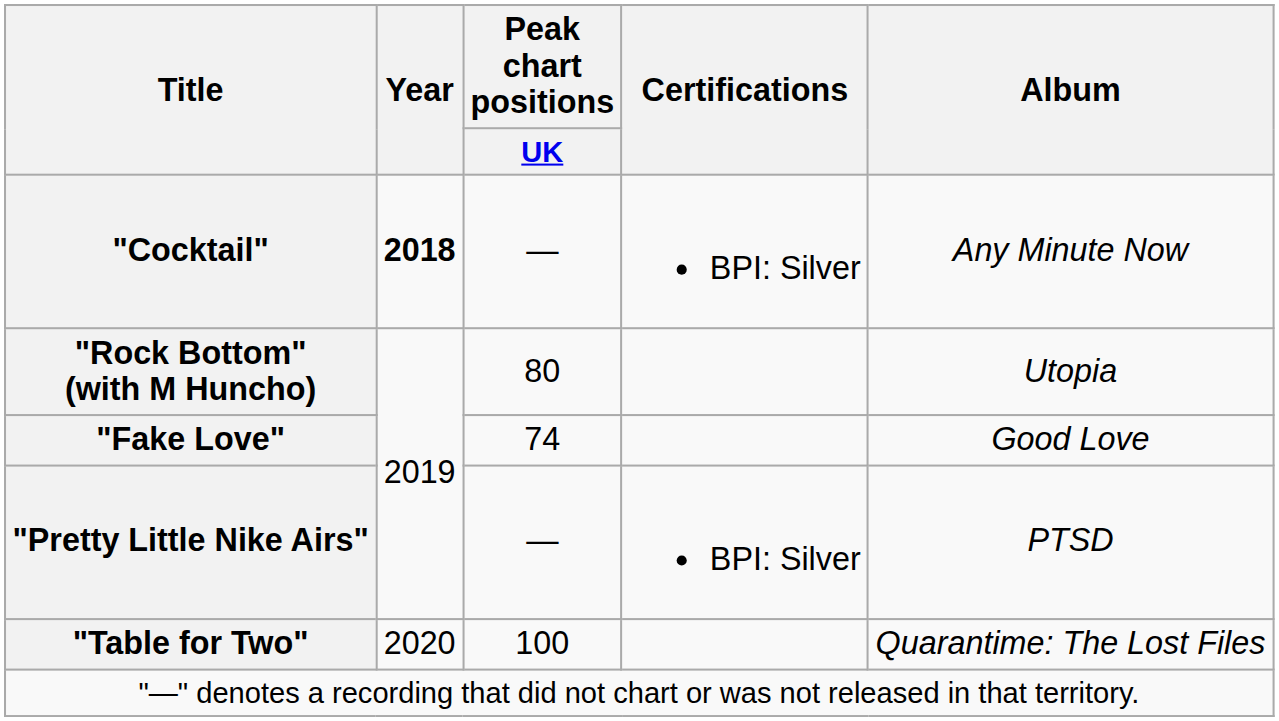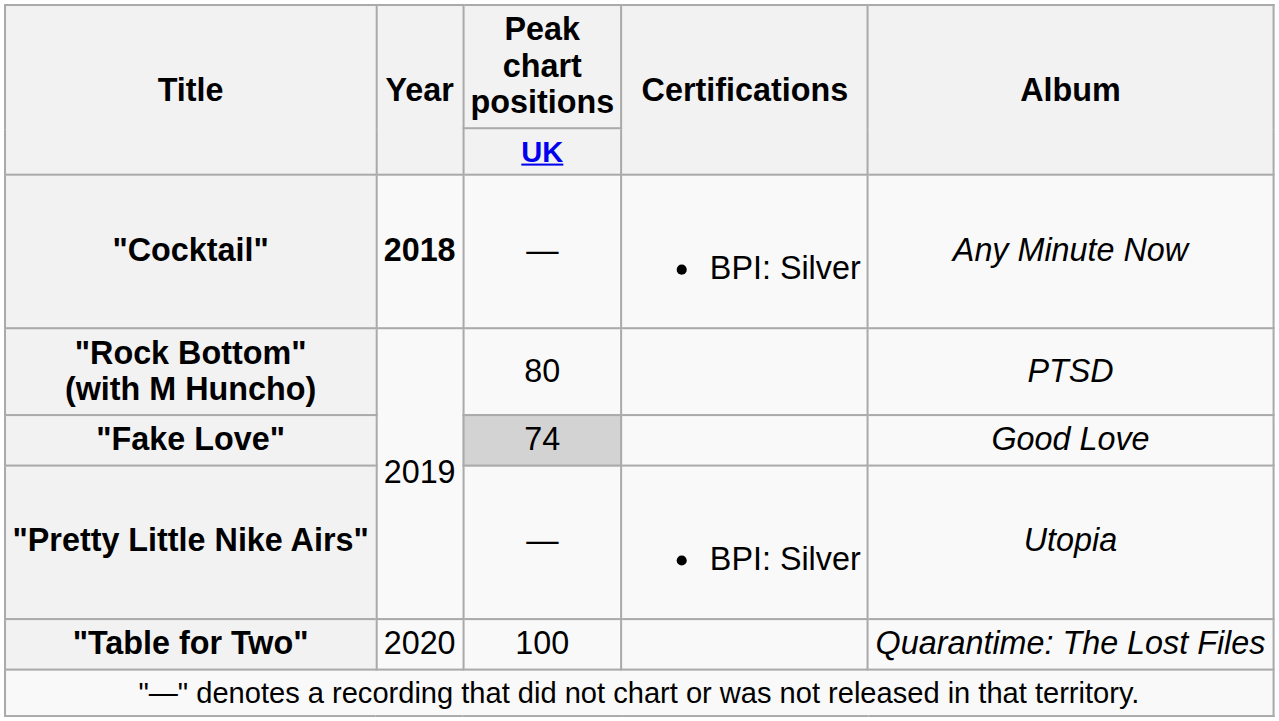(1070, 370) Utopia -> (1070, 370) PTSD
(542, 439) no background -> (542, 439) lightgrey background
(1070, 541) PTSD -> (1070, 541) Utopia
